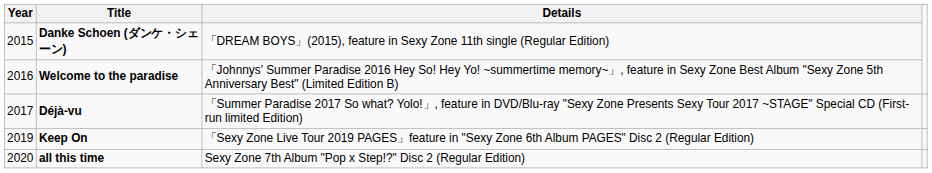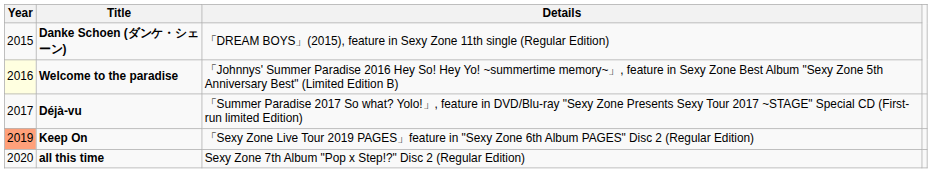(20, 76) no background -> (20, 76) lightyellow background
(20, 138) no background -> (20, 138) lightsalmon background
